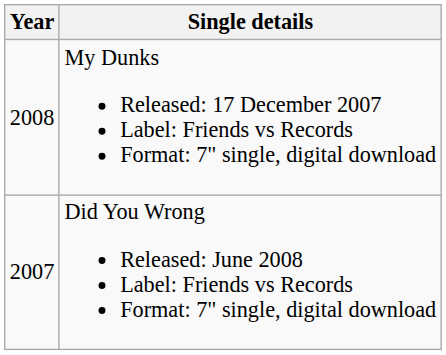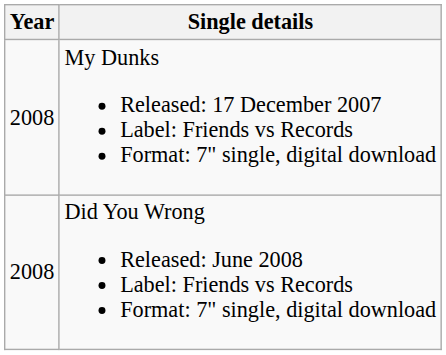(32, 271) 2007 -> (32, 271) 2008
